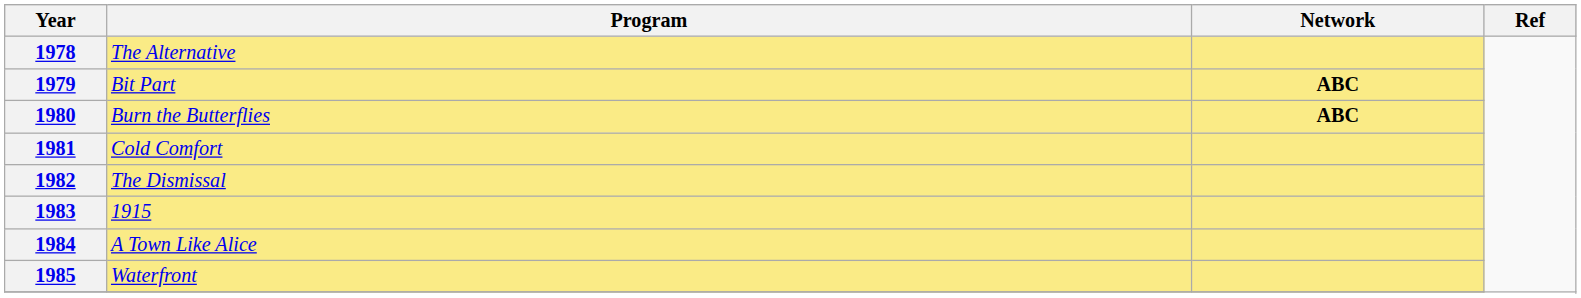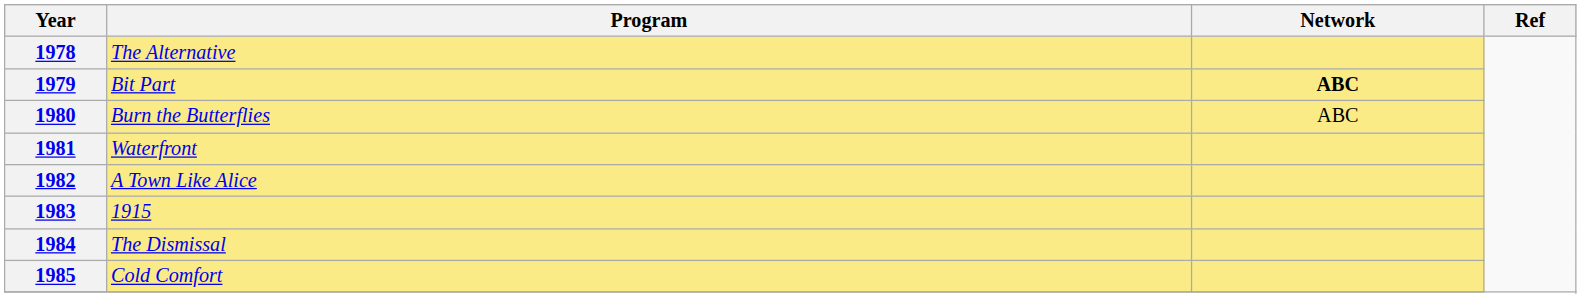(1338, 116) bold -> (1338, 116) normal
(167, 148) Cold Comfort -> (154, 148) Waterfront
(168, 180) The Dismissal -> (184, 180) A Town Like Alice
(184, 244) A Town Like Alice -> (168, 244) The Dismissal
(154, 276) Waterfront -> (167, 276) Cold Comfort
